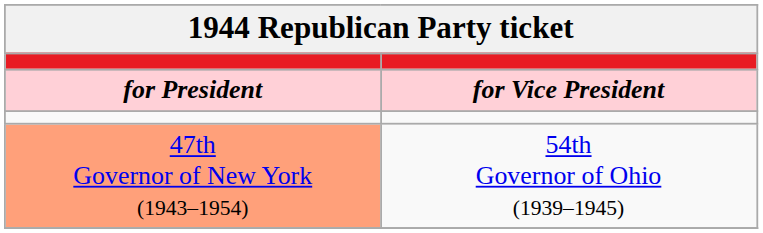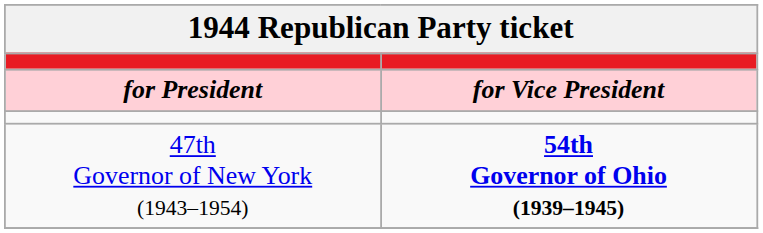(193, 175) lightsalmon background -> (193, 175) no background
(569, 175) normal -> (569, 175) bold
